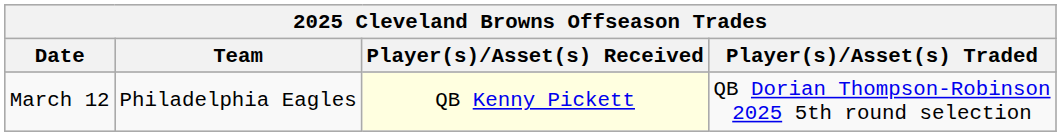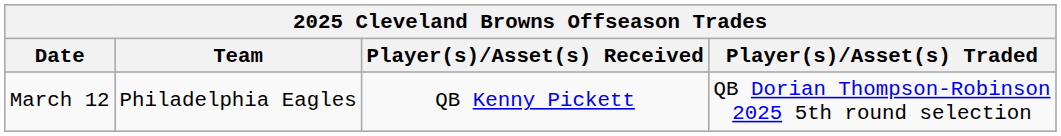(535, 102) lightyellow background -> (535, 102) no background
